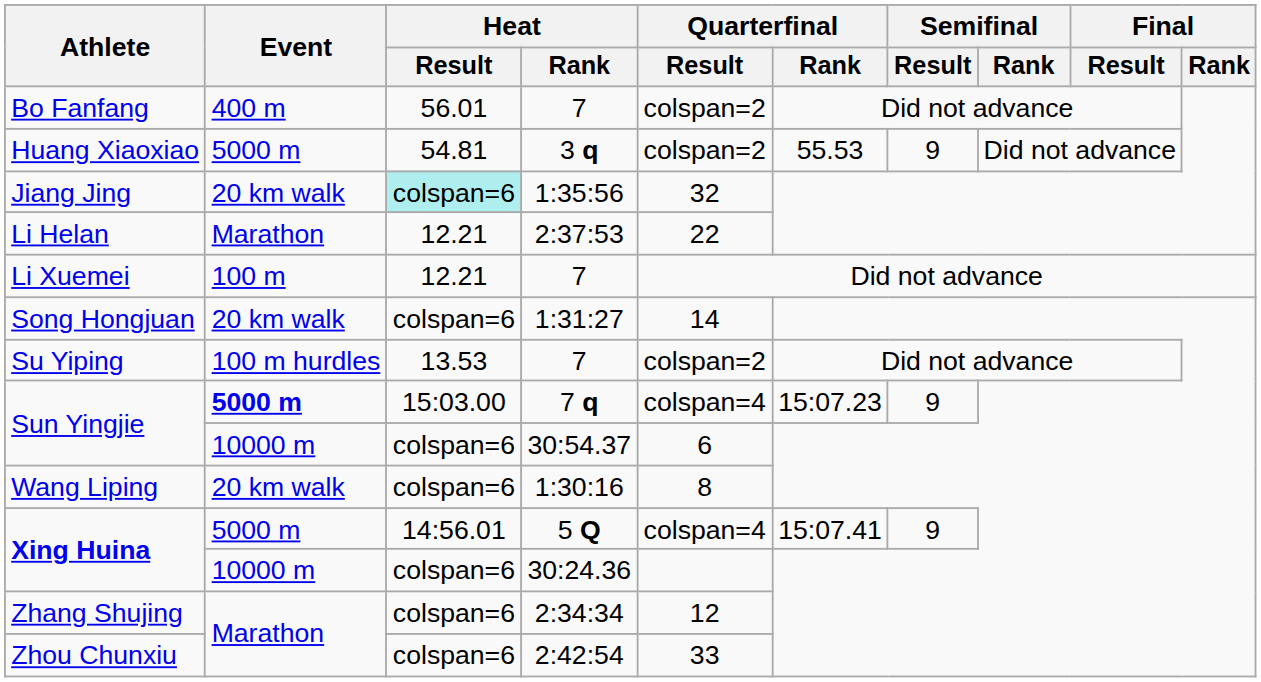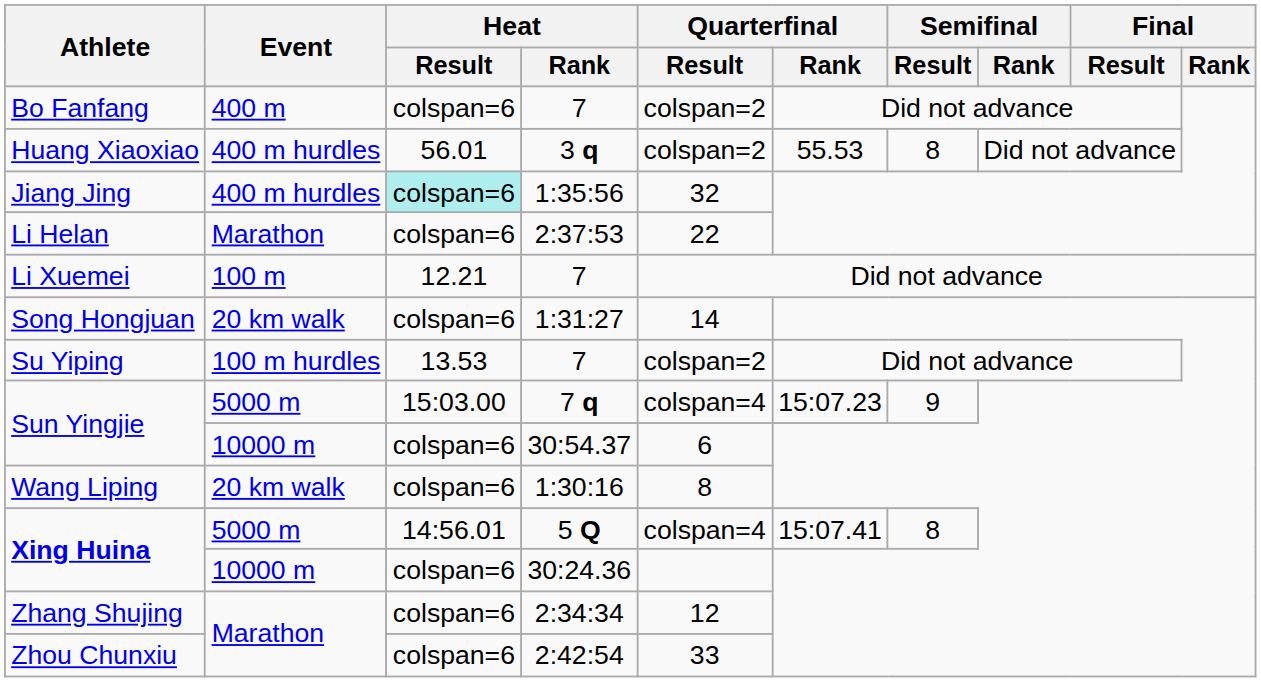(454, 108) 56.01 -> (454, 108) colspan=6
(256, 150) 5000 m -> (296, 150) 400 m hurdles
(454, 150) 54.81 -> (454, 150) 56.01
(933, 150) 9 -> (933, 150) 8
(278, 192) 20 km walk -> (296, 192) 400 m hurdles
(454, 234) 12.21 -> (454, 234) colspan=6
(257, 403) bold -> (256, 403) normal
(933, 529) 9 -> (933, 529) 8
